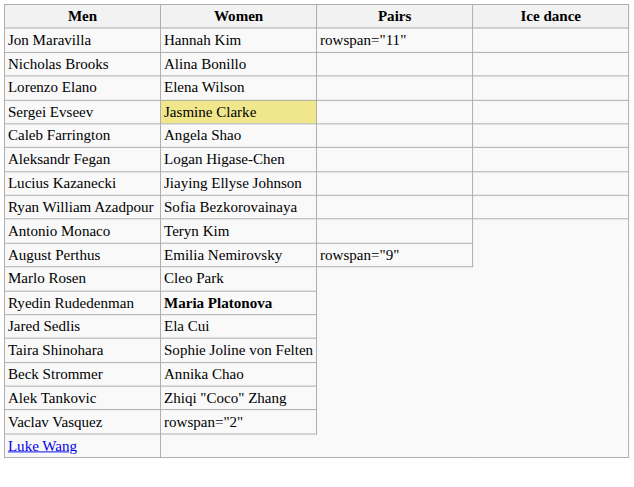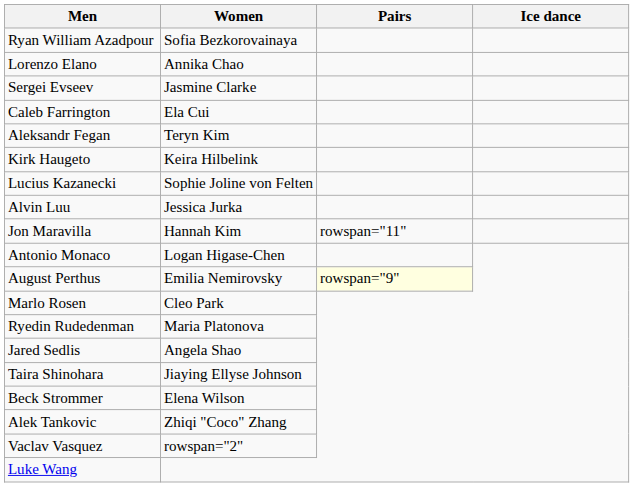rows swapped: (81, 207) <-> (49, 40)
- row: (58, 64)
(204, 87) Elena Wilson -> (204, 64) Annika Chao
(210, 111) khaki background -> (210, 87) no background
(203, 135) Angela Shao -> (187, 111) Ela Cui
(224, 159) Logan Higase-Chen -> (197, 135) Teryn Kim
+ row: (49, 159)
(233, 183) Jiaying Ellyse Johnson -> (239, 183) Sophie Joline von Felten
+ row: (39, 207)
(197, 231) Teryn Kim -> (224, 254) Logan Higase-Chen
(360, 254) no background -> (360, 278) lightyellow background
(218, 302) bold -> (214, 326) normal
(187, 326) Ela Cui -> (203, 350) Angela Shao
(239, 350) Sophie Joline von Felten -> (233, 374) Jiaying Ellyse Johnson
(204, 374) Annika Chao -> (204, 398) Elena Wilson
